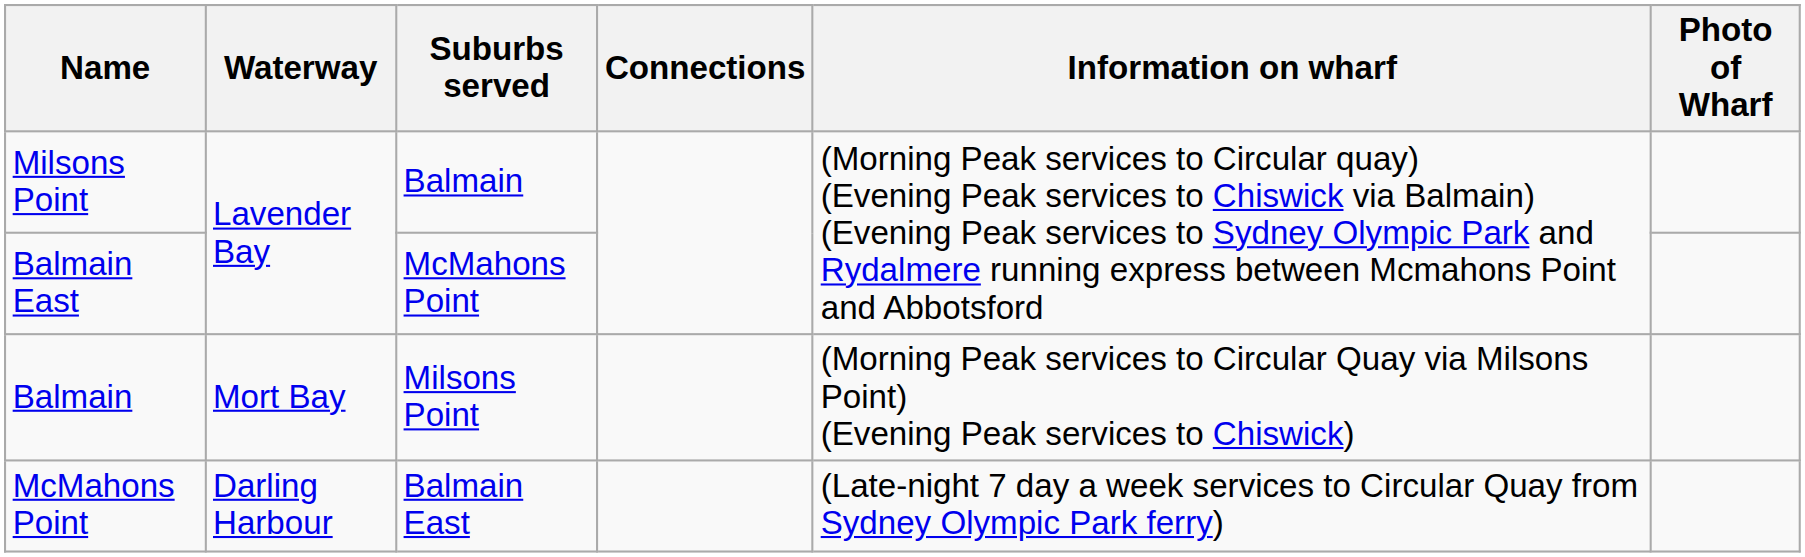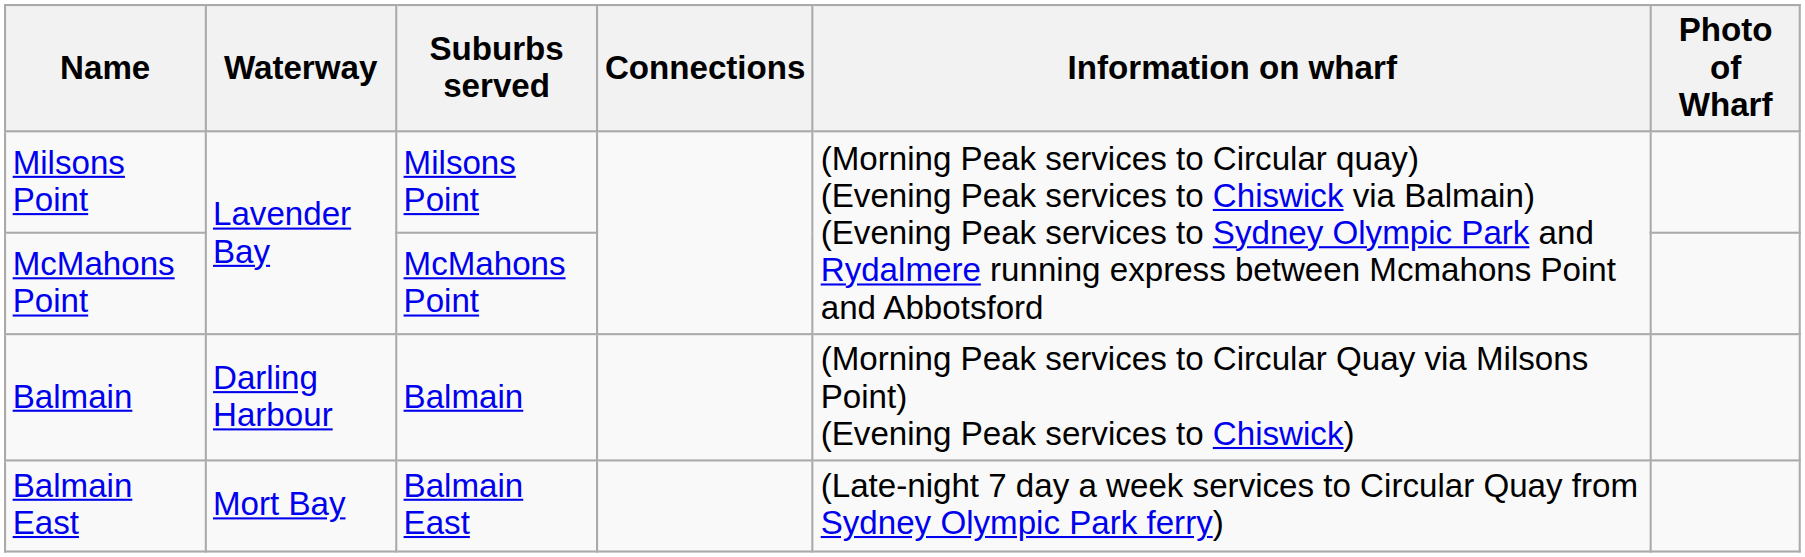(463, 181) Balmain -> (460, 181) Milsons Point
(73, 282) Balmain East -> (94, 282) McMahons Point
(279, 396) Mort Bay -> (273, 396) Darling Harbour
(460, 396) Milsons Point -> (463, 396) Balmain
(94, 505) McMahons Point -> (73, 505) Balmain East
(273, 505) Darling Harbour -> (279, 505) Mort Bay
